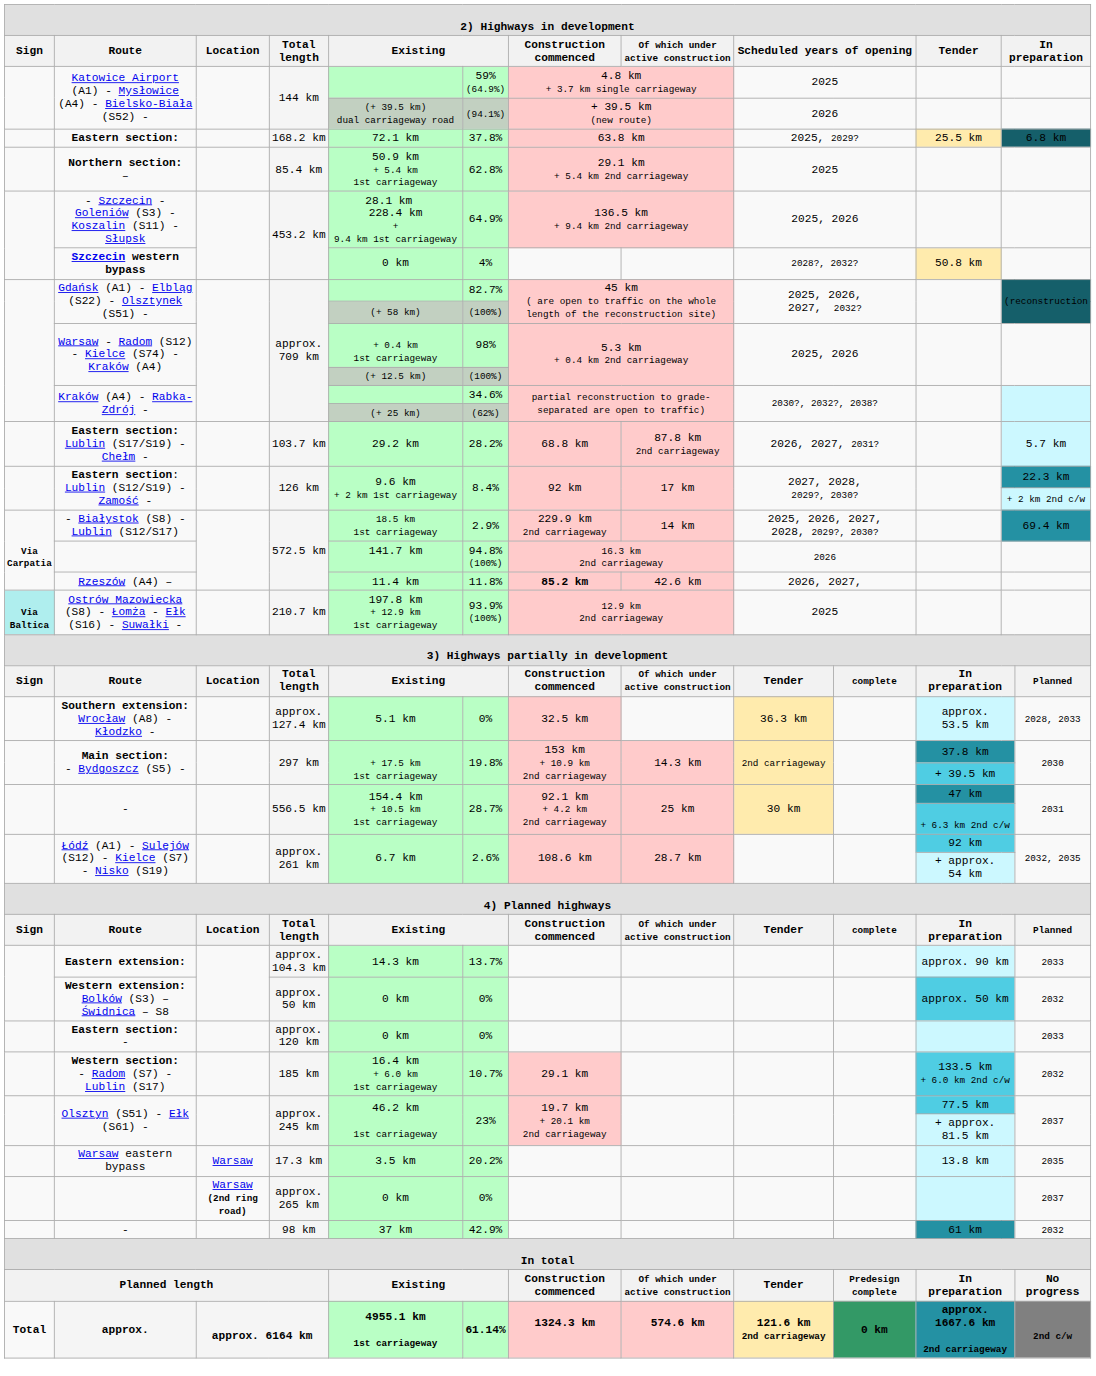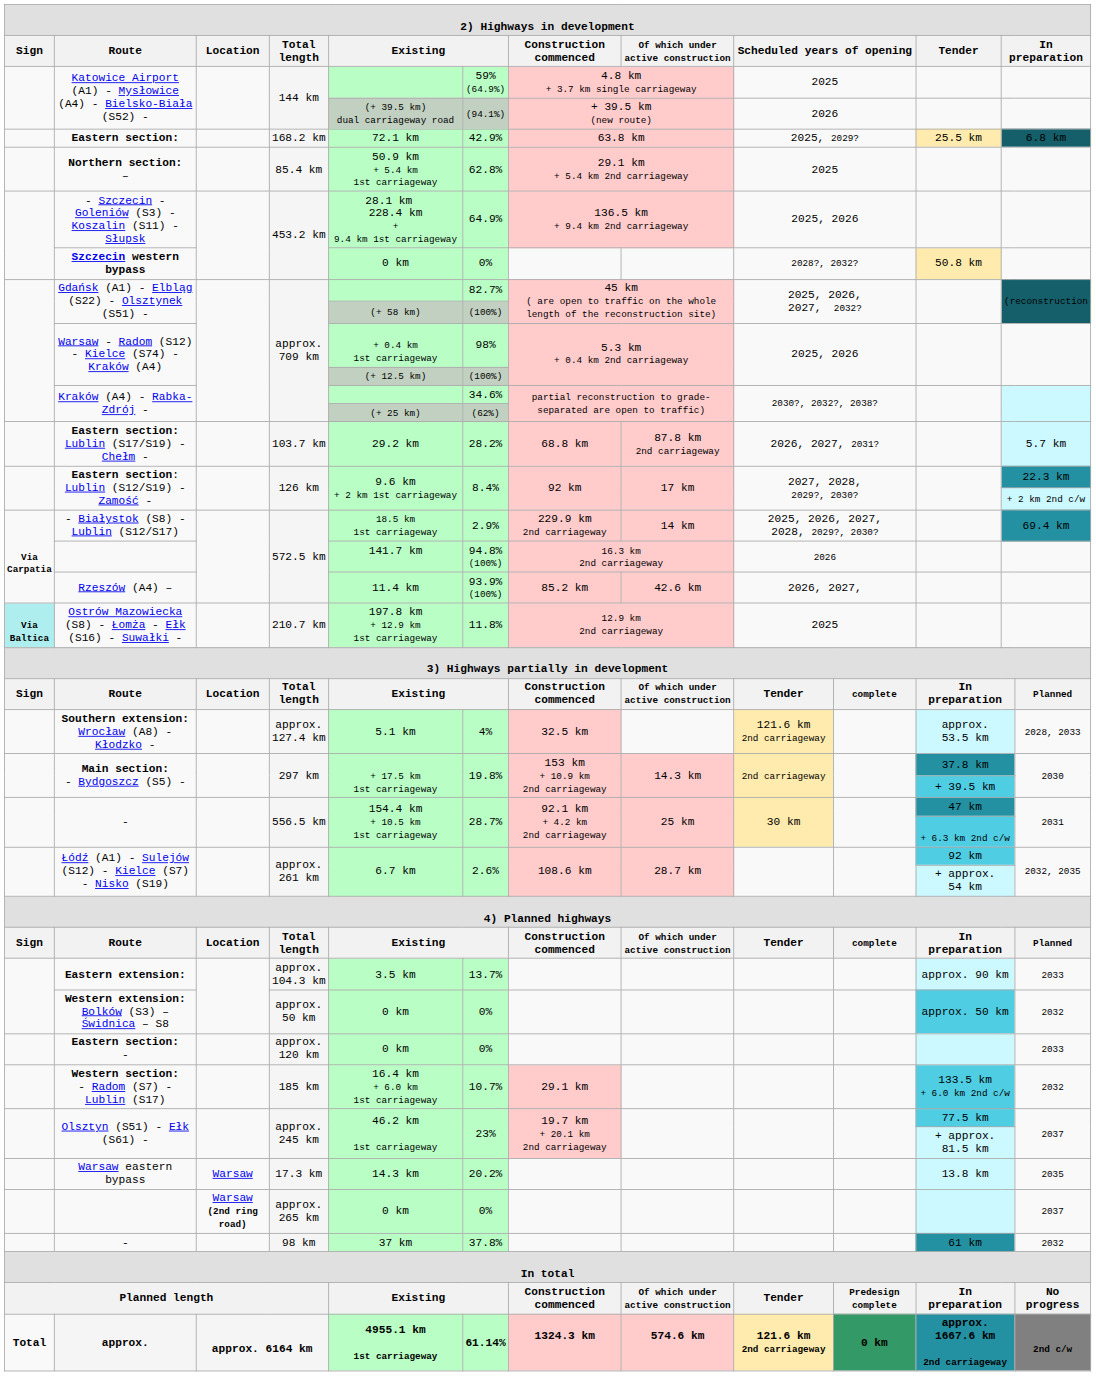(486, 138) 37.8% -> (486, 138) 42.9%
(486, 264) 4% -> (486, 264) 0%
(486, 581) 11.8% -> (486, 587) 93.9% (100%)
(565, 581) bold -> (565, 588) normal
(486, 612) 93.9% (100%) -> (486, 625) 11.8%
(486, 719) 0% -> (486, 732) 4%
(784, 719) 36.3 km -> (784, 731) 121.6 km 2nd carriageway
(396, 961) 14.3 km -> (396, 974) 3.5 km
(396, 1161) 3.5 km -> (396, 1174) 14.3 km
(486, 1230) 42.9% -> (486, 1242) 37.8%
